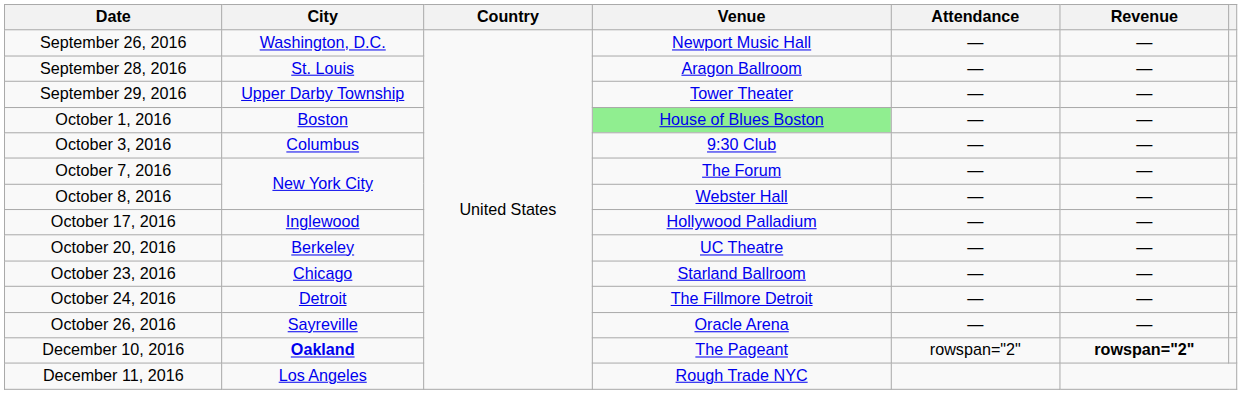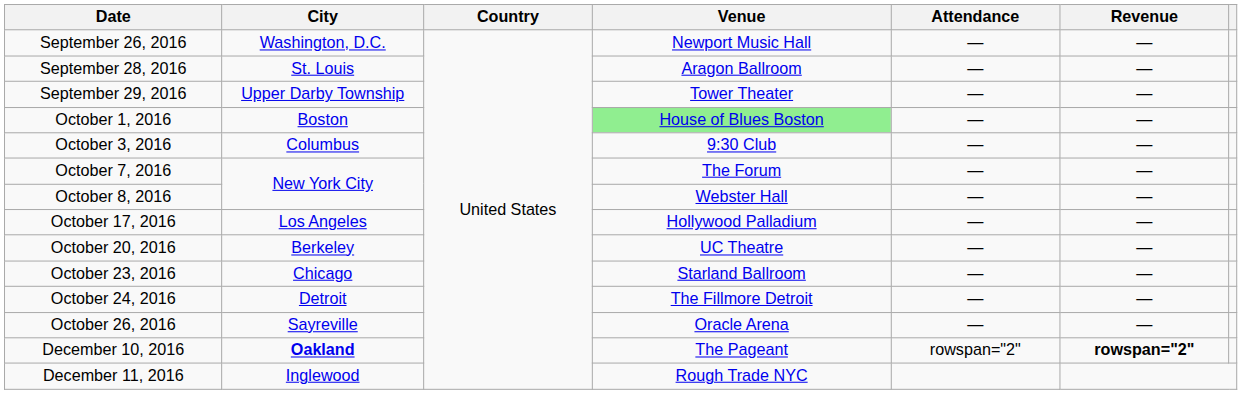(323, 222) Inglewood -> (323, 222) Los Angeles
(323, 376) Los Angeles -> (323, 376) Inglewood
